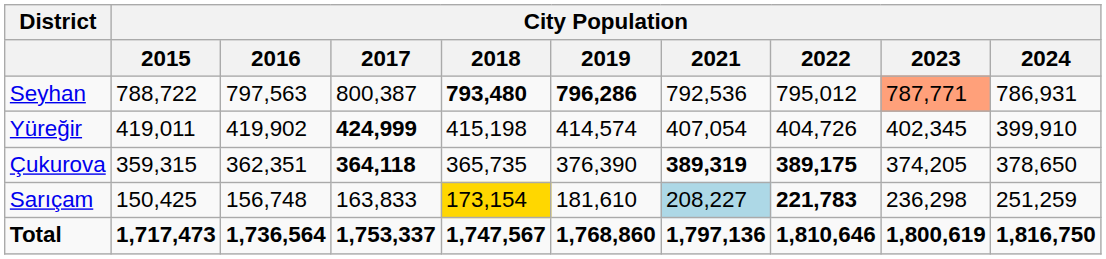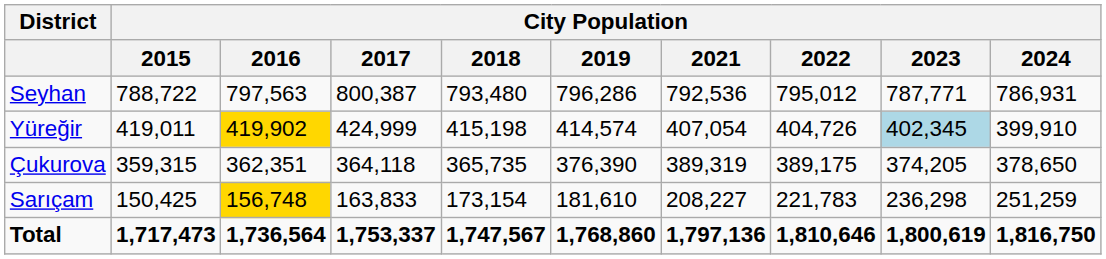(487, 93) bold -> (487, 93) normal
(597, 93) bold -> (597, 93) normal
(926, 93) lightsalmon background -> (926, 93) no background
(267, 128) no background -> (267, 128) gold background
(377, 128) bold -> (377, 128) normal
(926, 128) no background -> (926, 128) lightblue background
(376, 164) bold -> (376, 164) normal
(706, 164) bold -> (706, 164) normal
(816, 164) bold -> (816, 164) normal
(267, 199) no background -> (267, 199) gold background
(487, 199) gold background -> (487, 199) no background
(706, 199) lightblue background -> (706, 199) no background
(816, 199) bold -> (816, 199) normal
